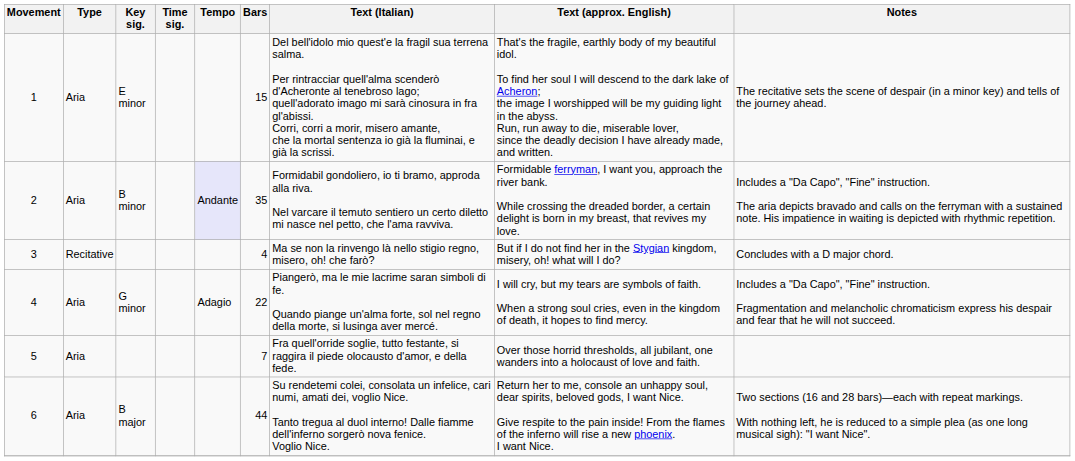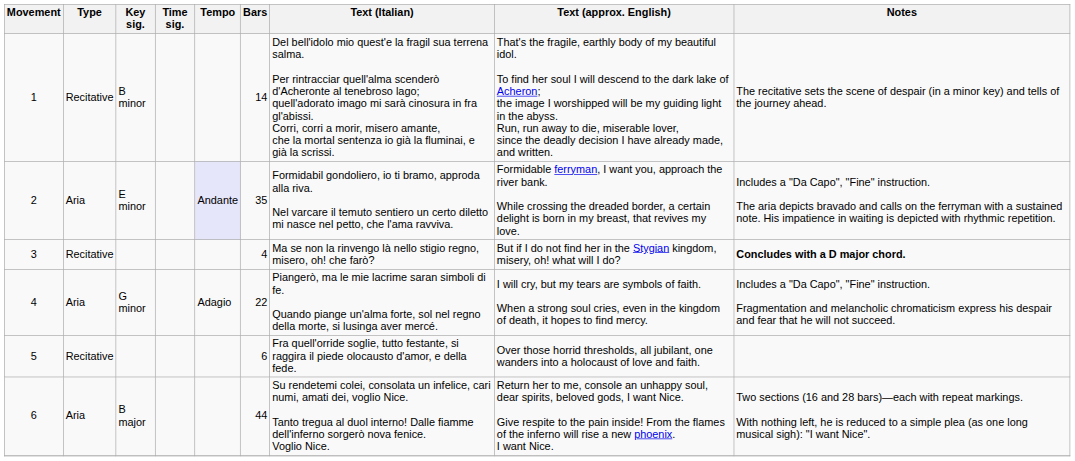(75, 97) Aria -> (90, 97) Recitative
(132, 97) E minor -> (132, 97) B minor
(261, 97) 15 -> (261, 97) 14
(132, 200) B minor -> (132, 200) E minor
(815, 254) normal -> (821, 254) bold
(75, 356) Aria -> (90, 356) Recitative
(264, 356) 7 -> (264, 356) 6
